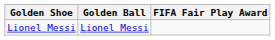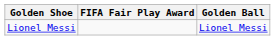columns swapped: (114, 12) <-> (210, 12)
